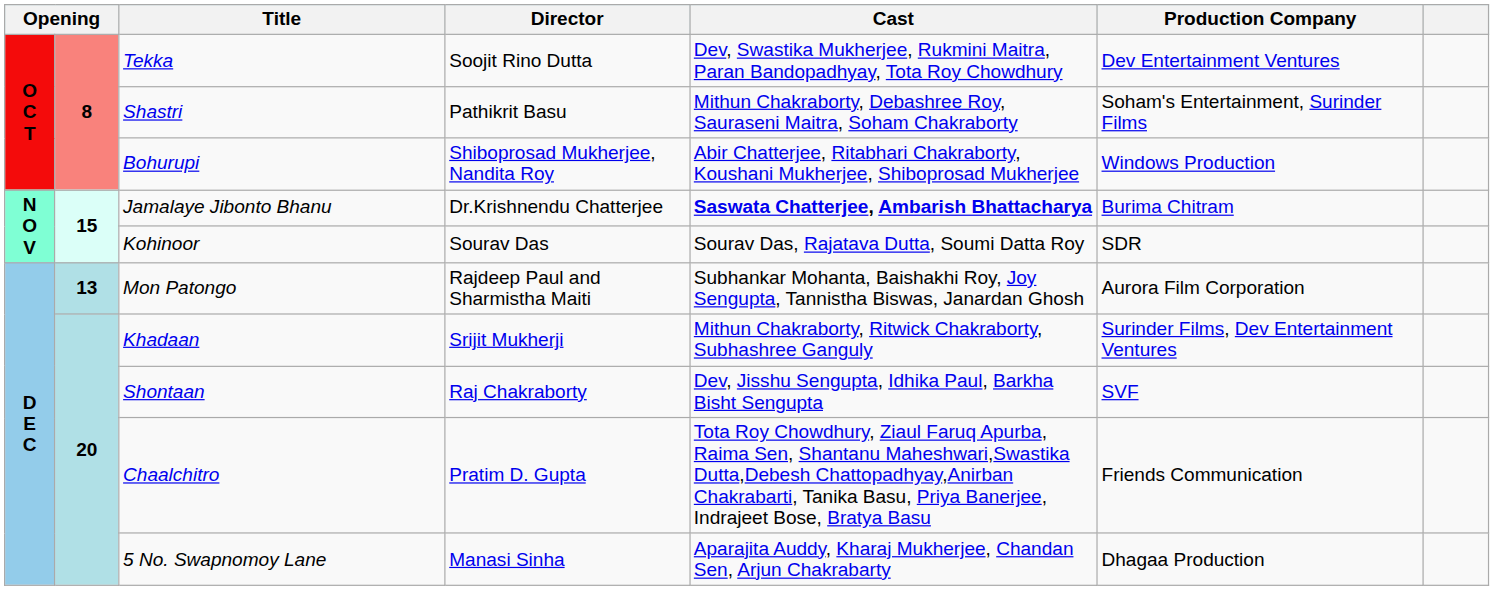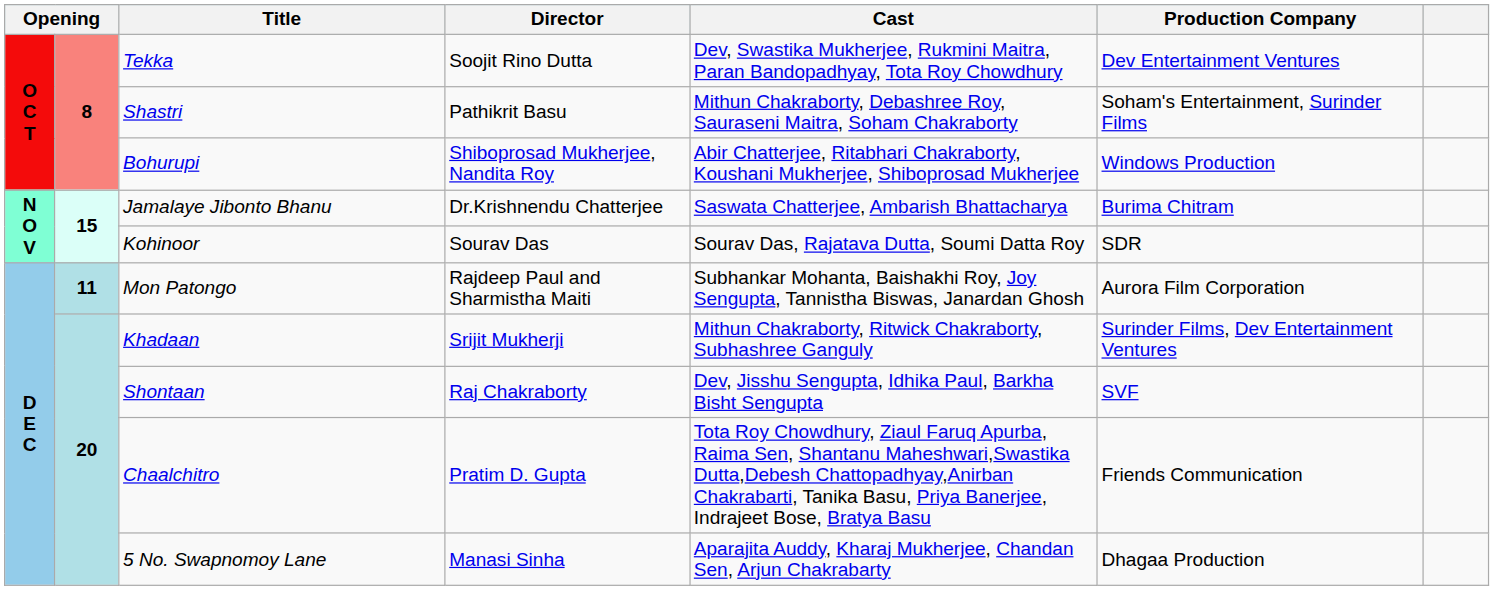(893, 207) bold -> (881, 207) normal
(87, 288) 13 -> (87, 288) 11
